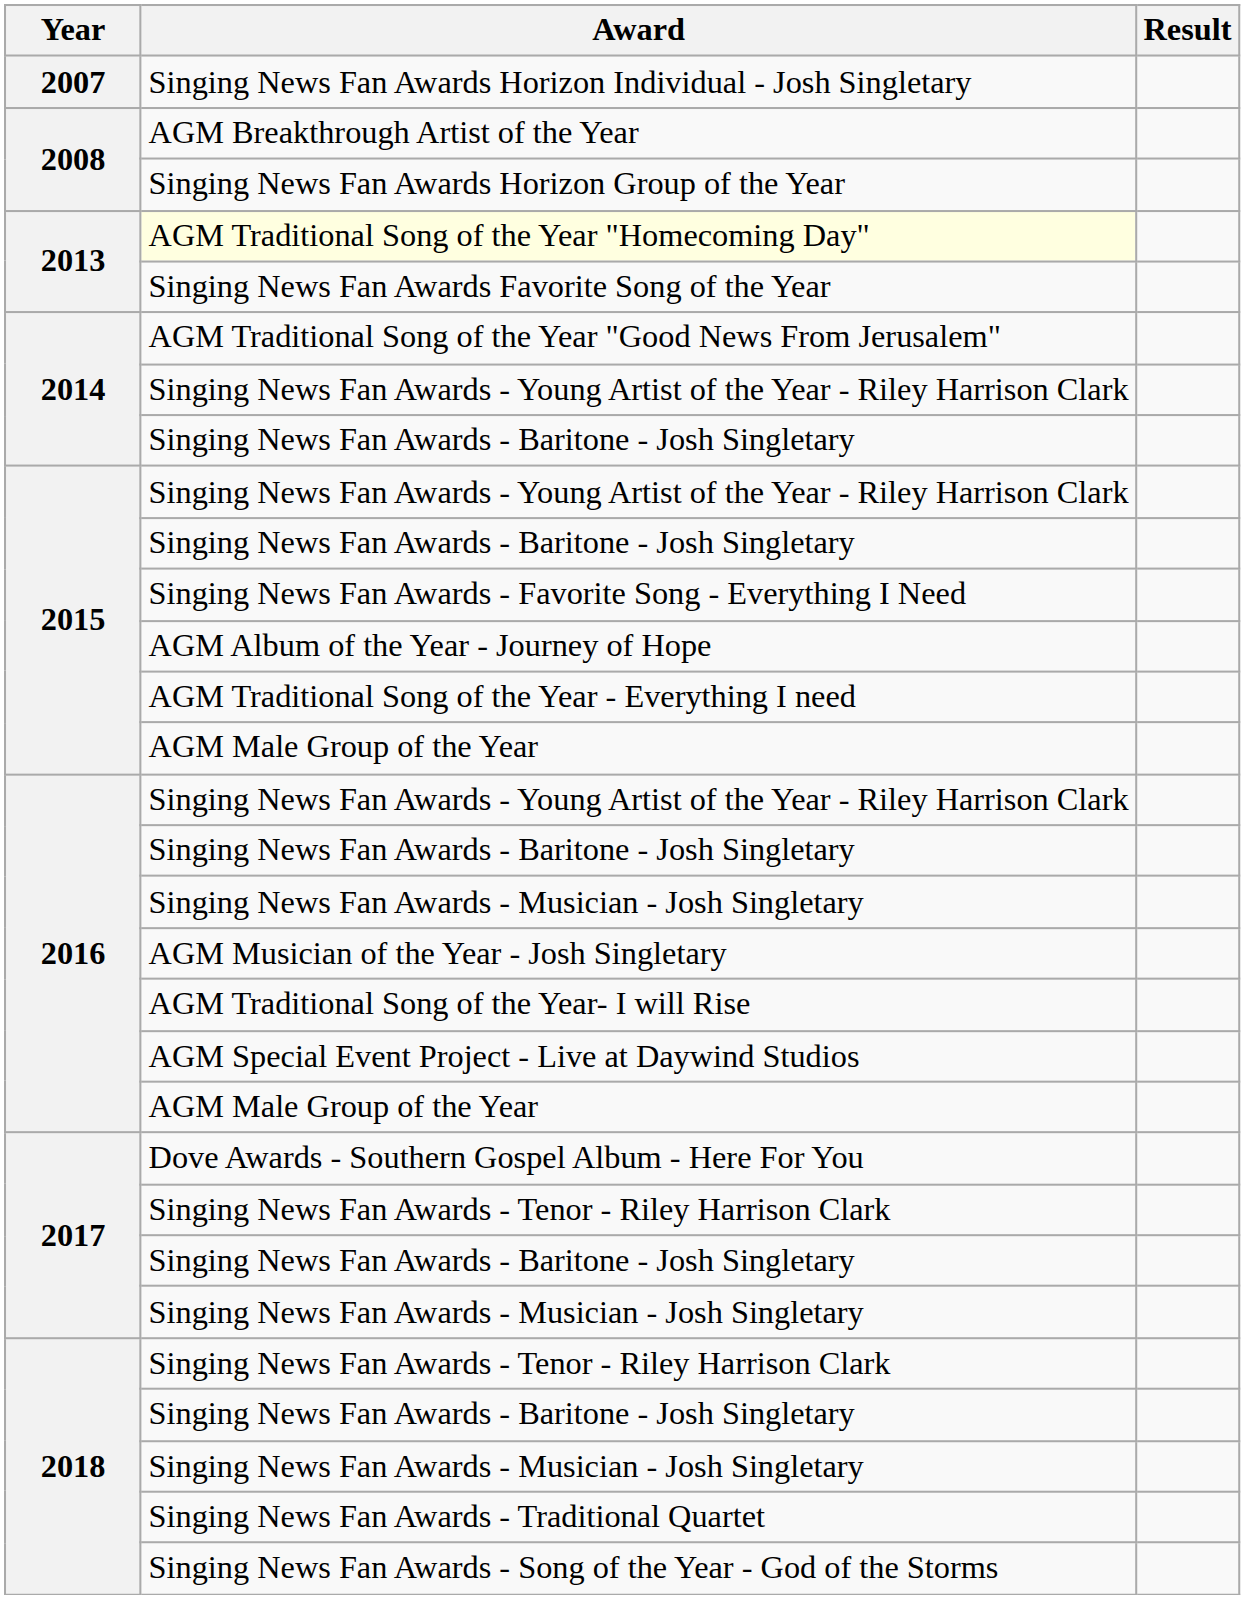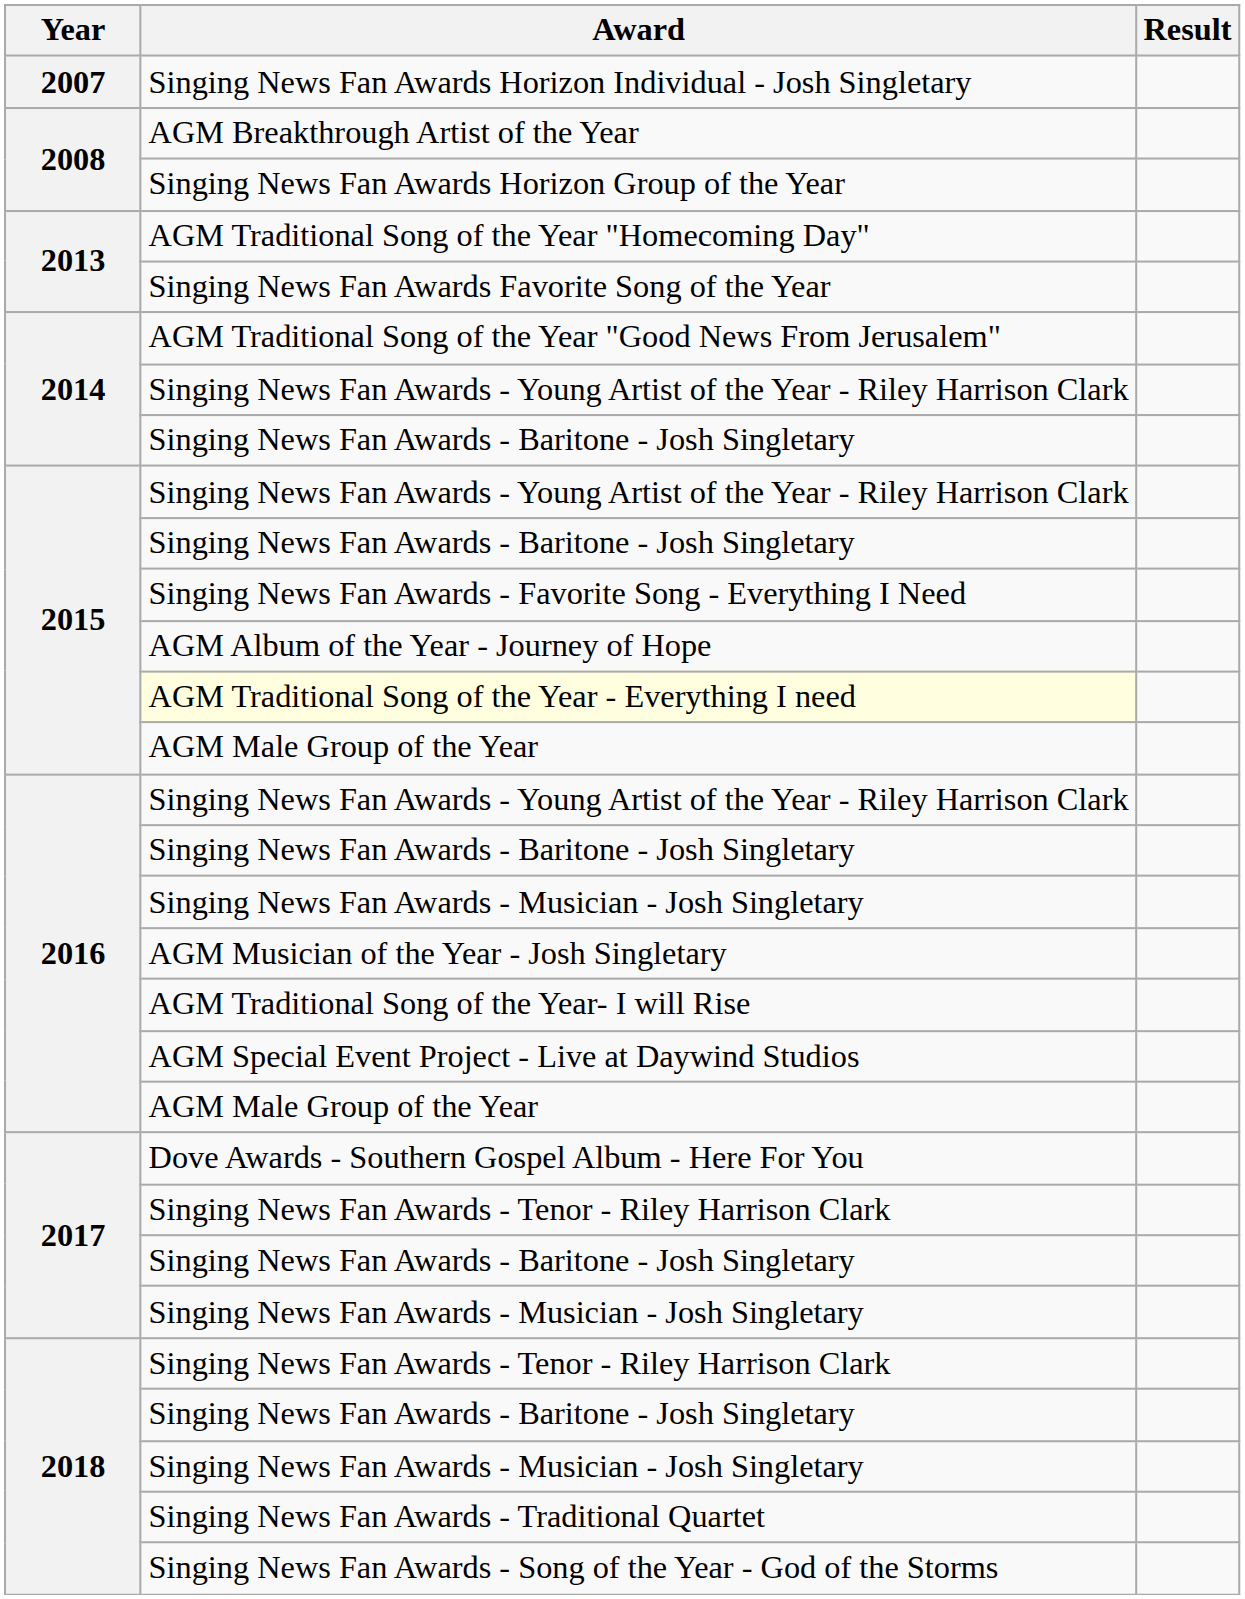(509, 235) lightyellow background -> (509, 235) no background
(502, 696) no background -> (502, 696) lightyellow background
